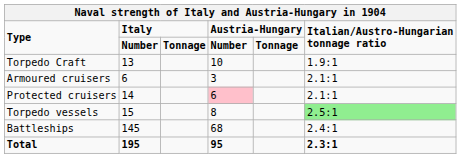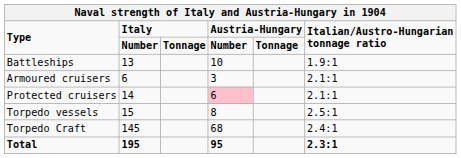(46, 62) Torpedo Craft -> (40, 62) Battleships
(322, 112) lightgreen background -> (322, 112) no background
(40, 128) Battleships -> (46, 128) Torpedo Craft
